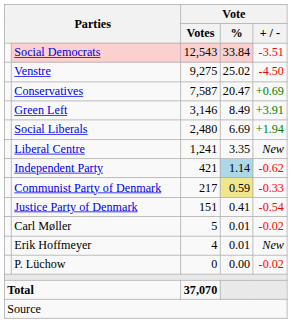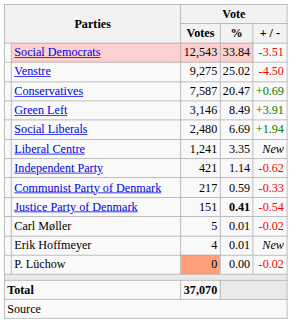(240, 168) lightblue background -> (240, 168) no background
(240, 187) khaki background -> (240, 187) no background
(240, 206) normal -> (240, 206) bold
(214, 264) no background -> (214, 264) lightsalmon background
